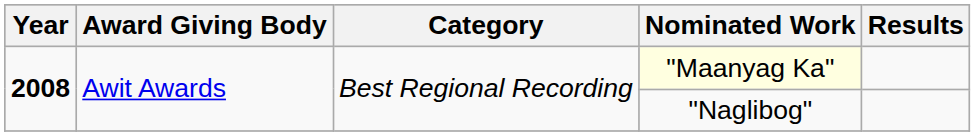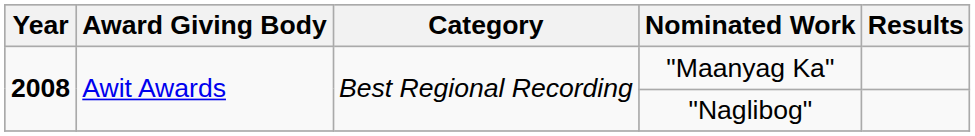(750, 67) lightyellow background -> (750, 67) no background
